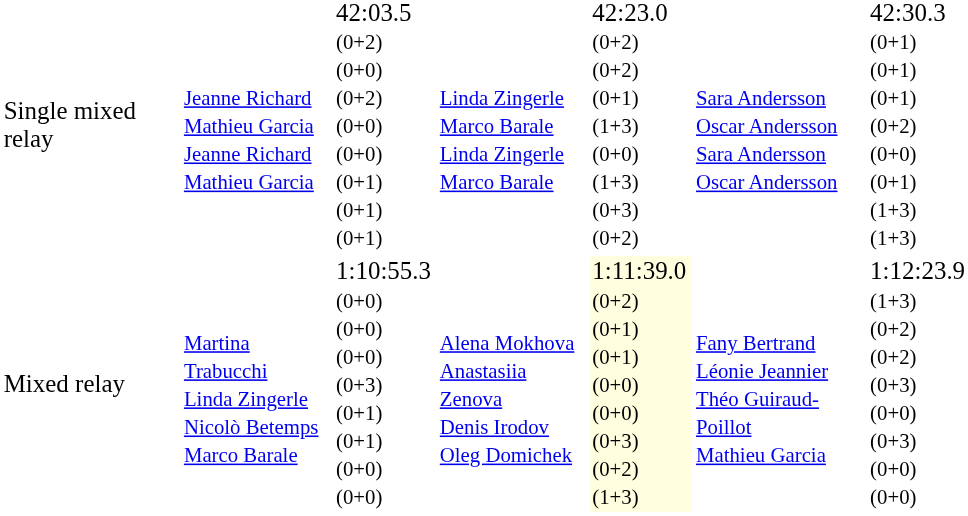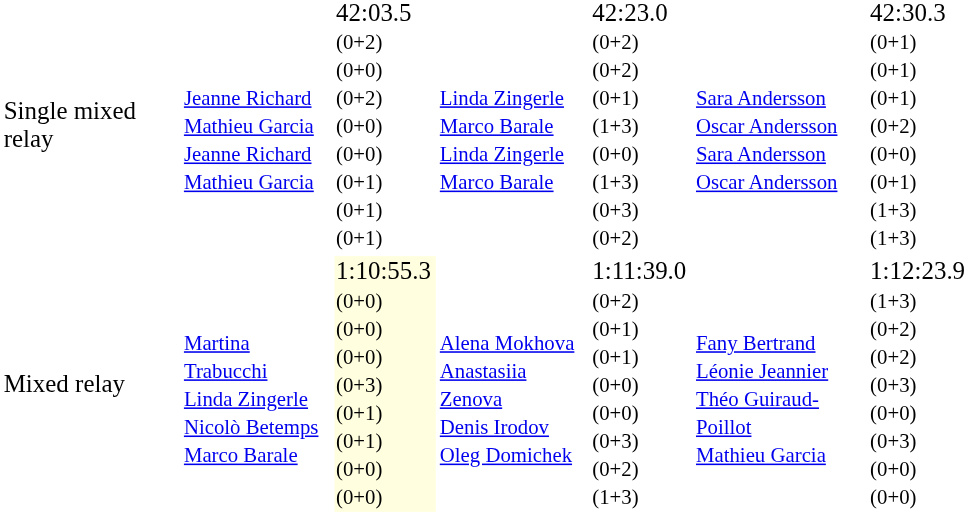(384, 383) no background -> (384, 383) lightyellow background
(639, 383) lightyellow background -> (639, 383) no background
